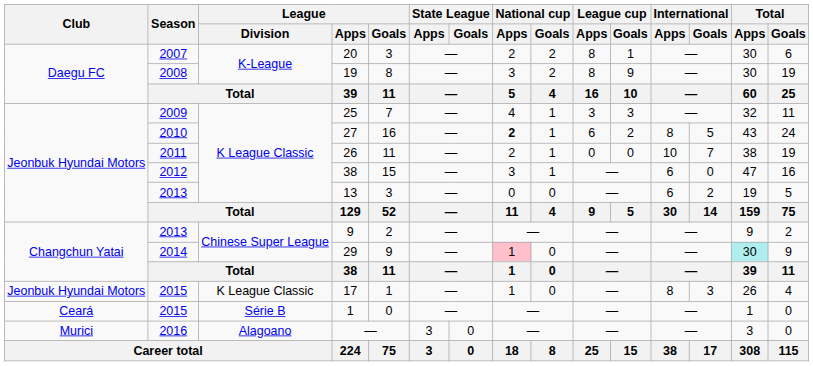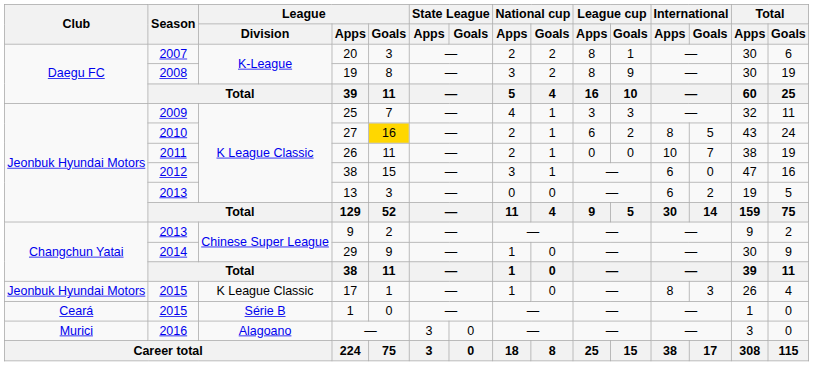(389, 133) no background -> (389, 133) gold background
(512, 133) bold -> (512, 133) normal
(512, 251) pink background -> (512, 251) no background
(750, 251) paleturquoise background -> (750, 251) no background
